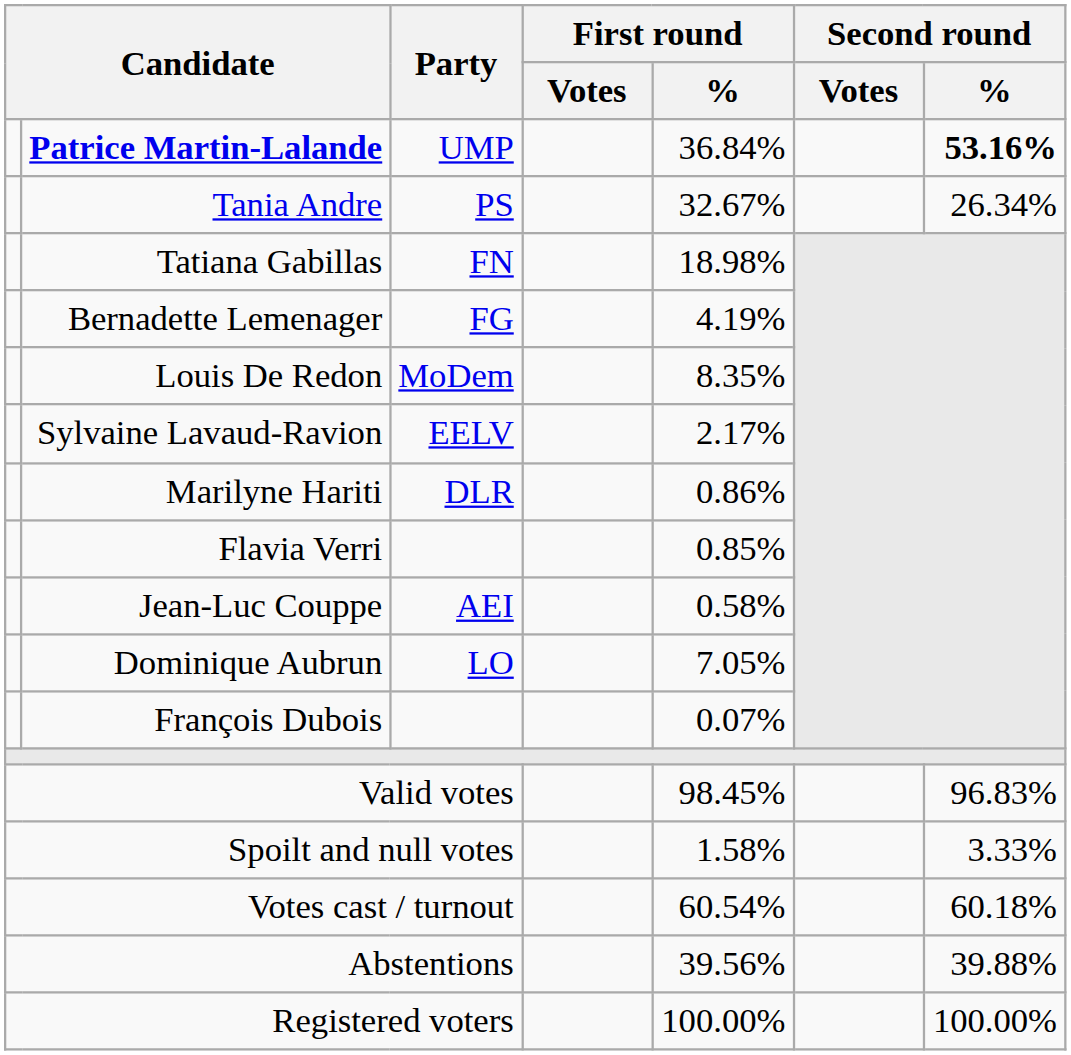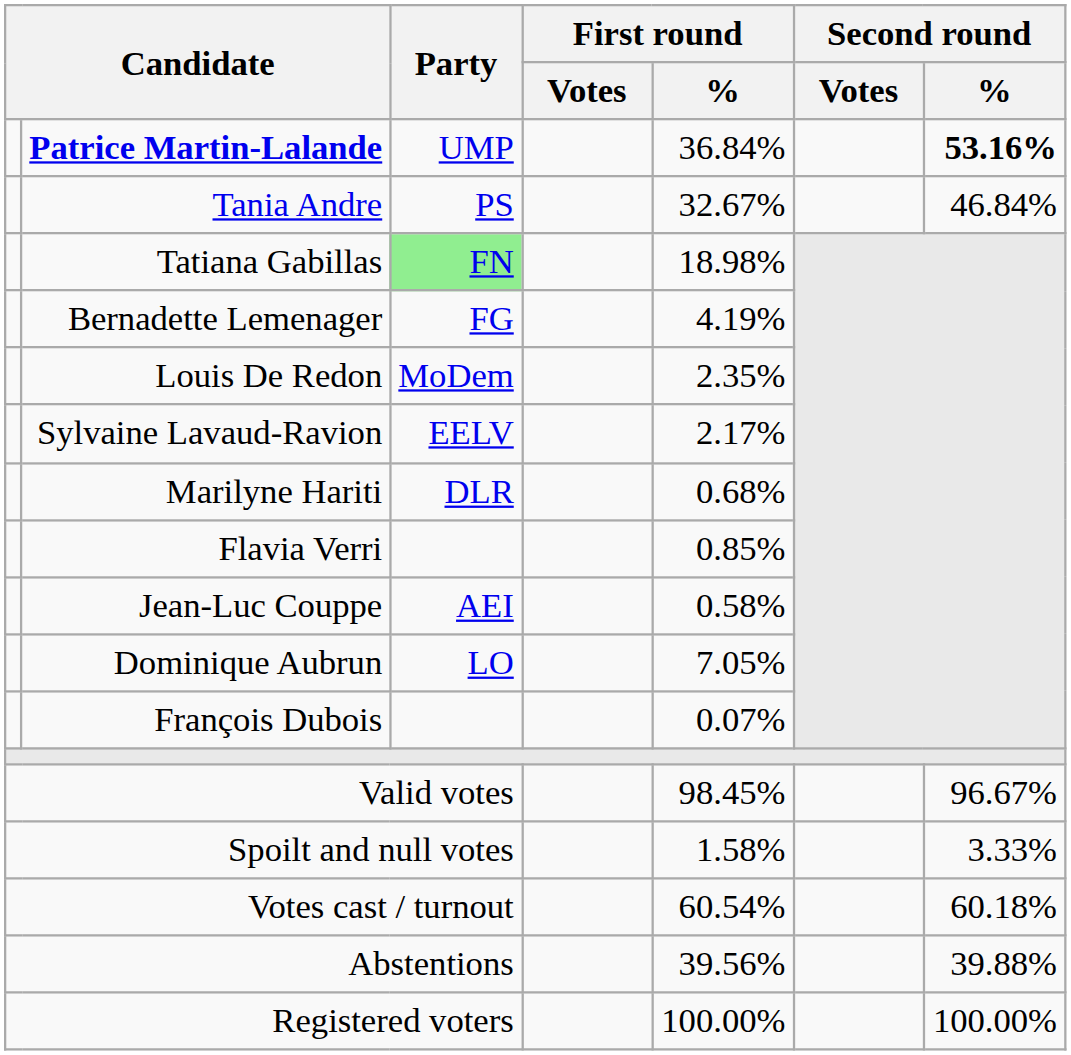(1004, 204) 26.34% -> (1004, 204) 46.84%
(492, 261) no background -> (492, 261) lightgreen background
(741, 376) 8.35% -> (741, 376) 2.35%
(741, 490) 0.86% -> (741, 490) 0.68%
(1004, 792) 96.83% -> (1004, 792) 96.67%
